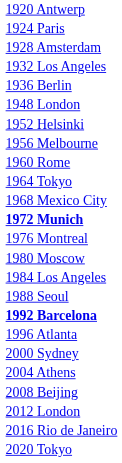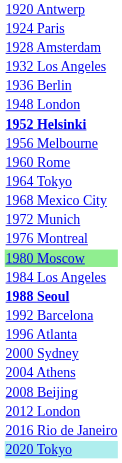(45, 124) normal -> (46, 124) bold
(44, 220) bold -> (43, 220) normal
(45, 258) no background -> (45, 258) lightgreen background
(37, 296) normal -> (38, 296) bold
(51, 315) bold -> (49, 315) normal
(39, 449) no background -> (39, 449) paleturquoise background
